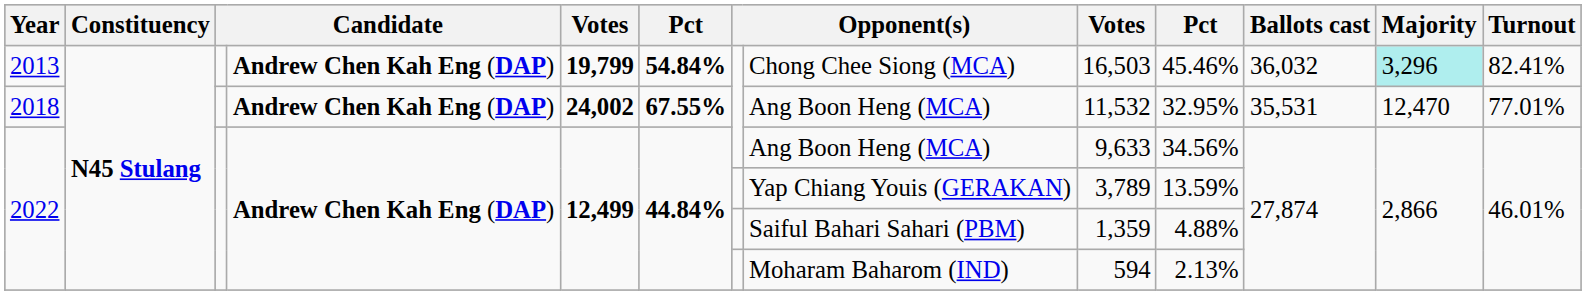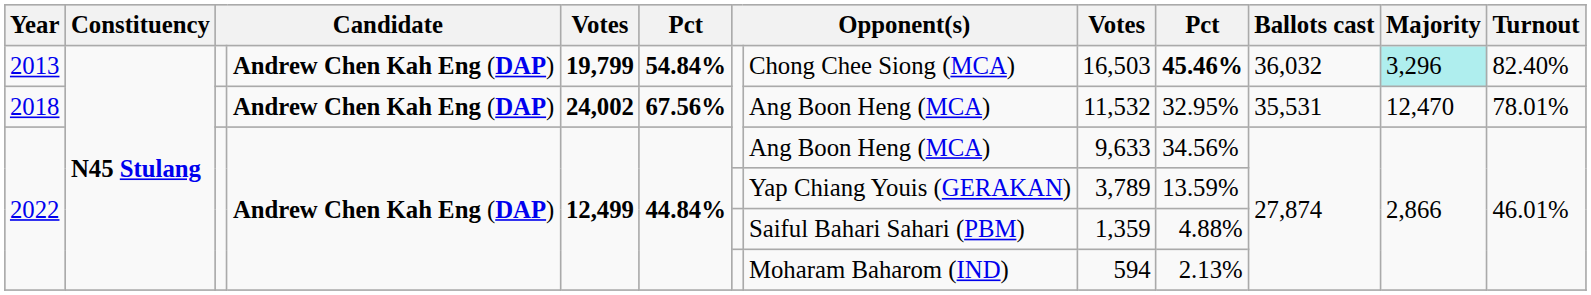(1200, 65) normal -> (1202, 65) bold
(1526, 65) 82.41% -> (1531, 65) 82.40%
(686, 106) 67.55% -> (686, 106) 67.56%
(1526, 106) 77.01% -> (1531, 106) 78.01%
